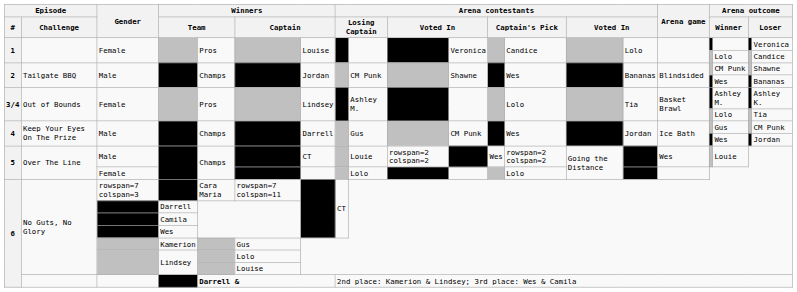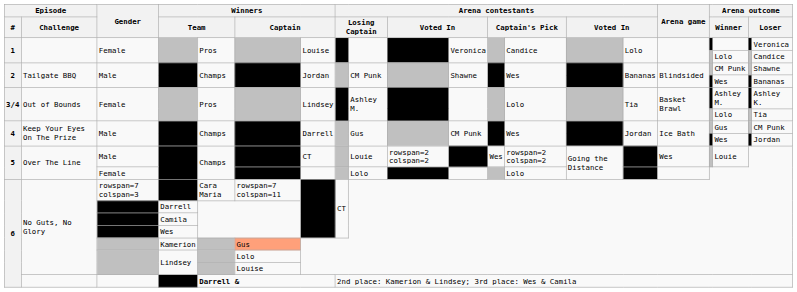(243, 244) no background -> (243, 244) lightsalmon background
